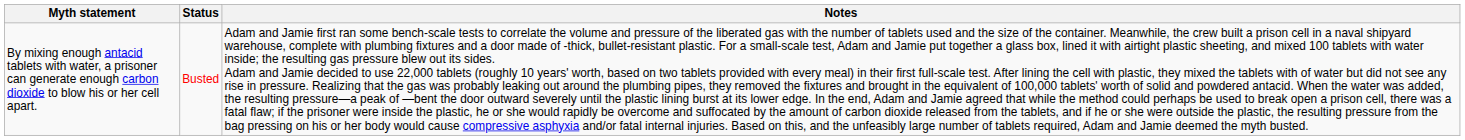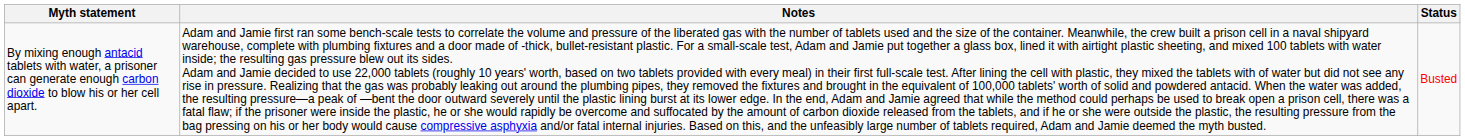columns swapped: (201, 13) <-> (841, 13)
